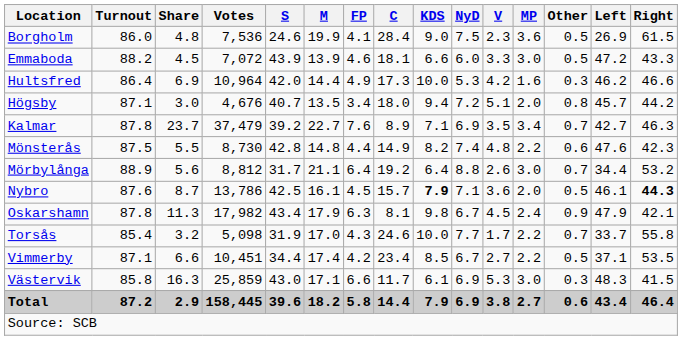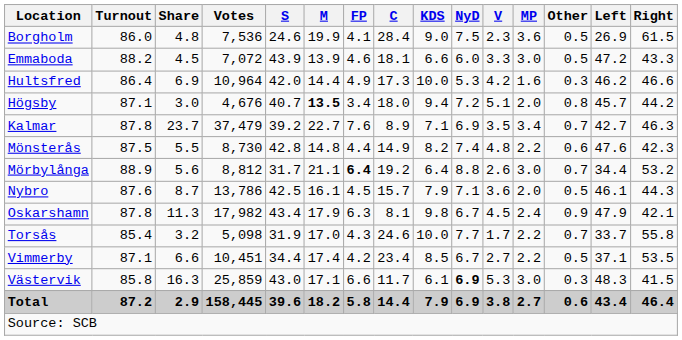(324, 104) normal -> (324, 104) bold
(359, 170) normal -> (359, 170) bold
(437, 192) bold -> (437, 192) normal
(658, 192) bold -> (658, 192) normal
(467, 280) normal -> (467, 280) bold
